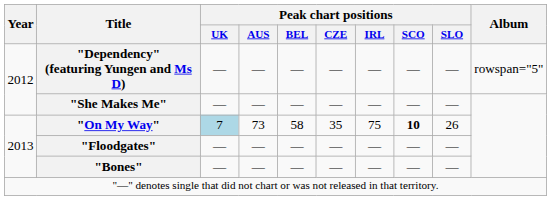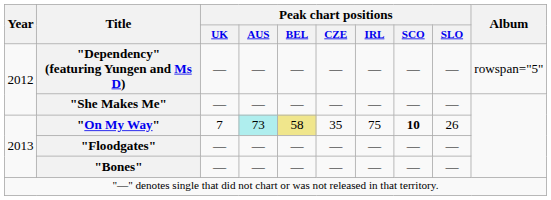(220, 125) lightblue background -> (220, 125) no background
(258, 125) no background -> (258, 125) paleturquoise background
(297, 125) no background -> (297, 125) khaki background
